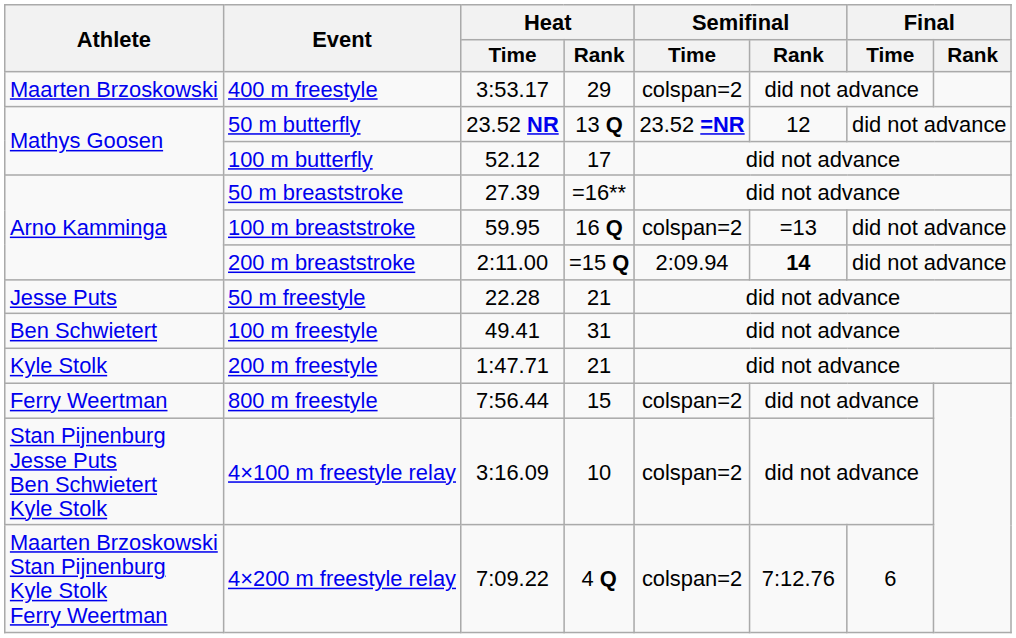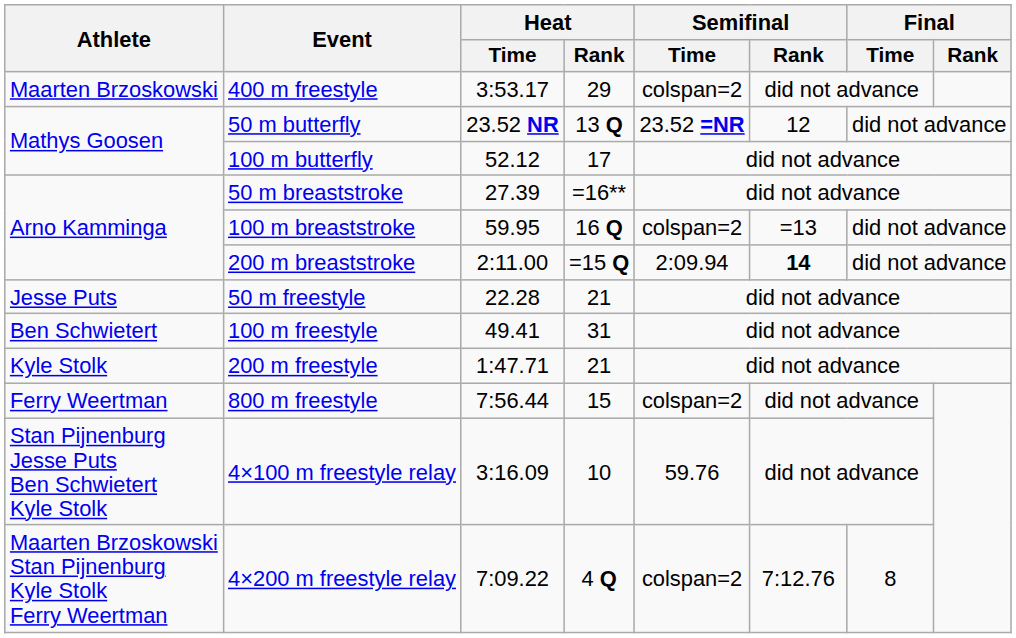(692, 472) colspan=2 -> (692, 472) 59.76
(890, 579) 6 -> (890, 579) 8
